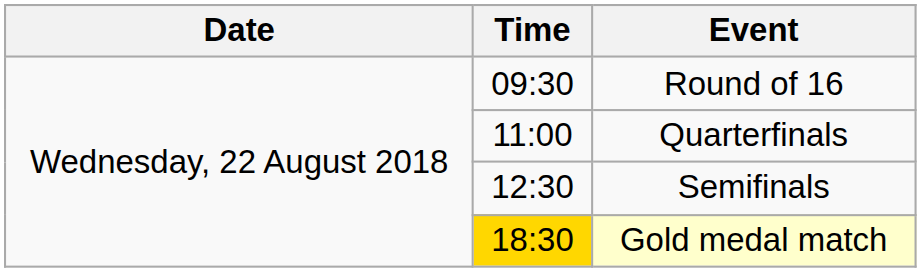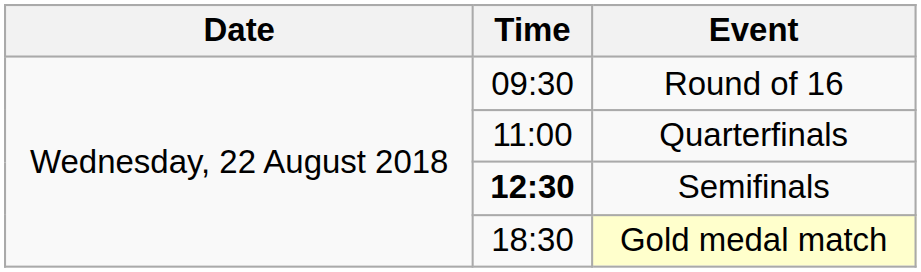(533, 187) normal -> (533, 187) bold
(533, 239) gold background -> (533, 239) no background
